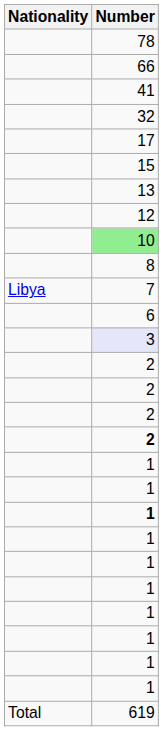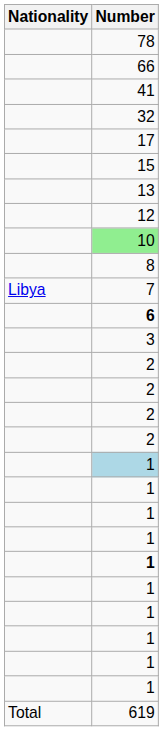(150, 315) normal -> (150, 315) bold
(150, 340) lavender background -> (150, 340) no background
(150, 439) bold -> (150, 439) normal
(150, 464) no background -> (150, 464) lightblue background
(150, 514) bold -> (150, 514) normal
(150, 564) normal -> (150, 564) bold
